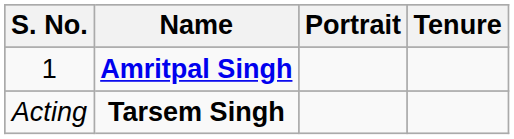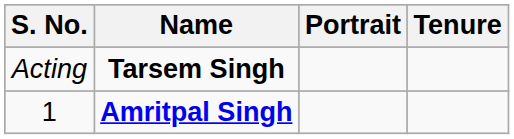rows swapped: (49, 68) <-> (49, 111)
